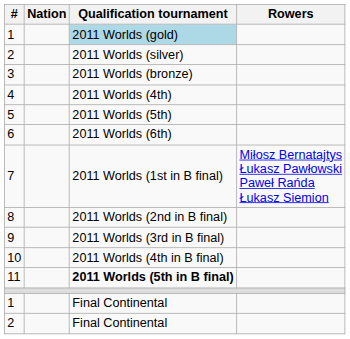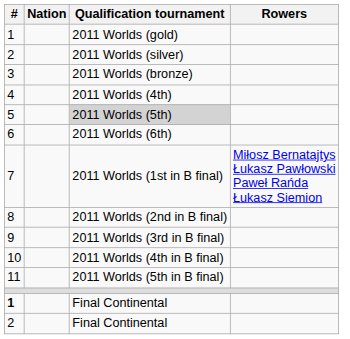(125, 34) lightblue background -> (125, 34) no background
(122, 114) no background -> (122, 114) lightgrey background
(153, 277) bold -> (148, 277) normal
(11, 303) normal -> (11, 303) bold
